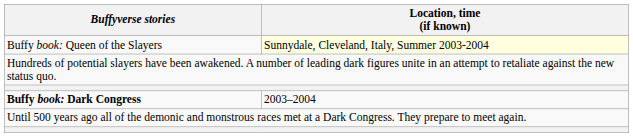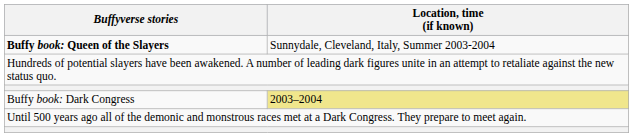(84, 44) normal -> (88, 44) bold
(376, 44) lightyellow background -> (382, 44) no background
(74, 99) bold -> (71, 99) normal
(290, 99) no background -> (296, 99) khaki background
